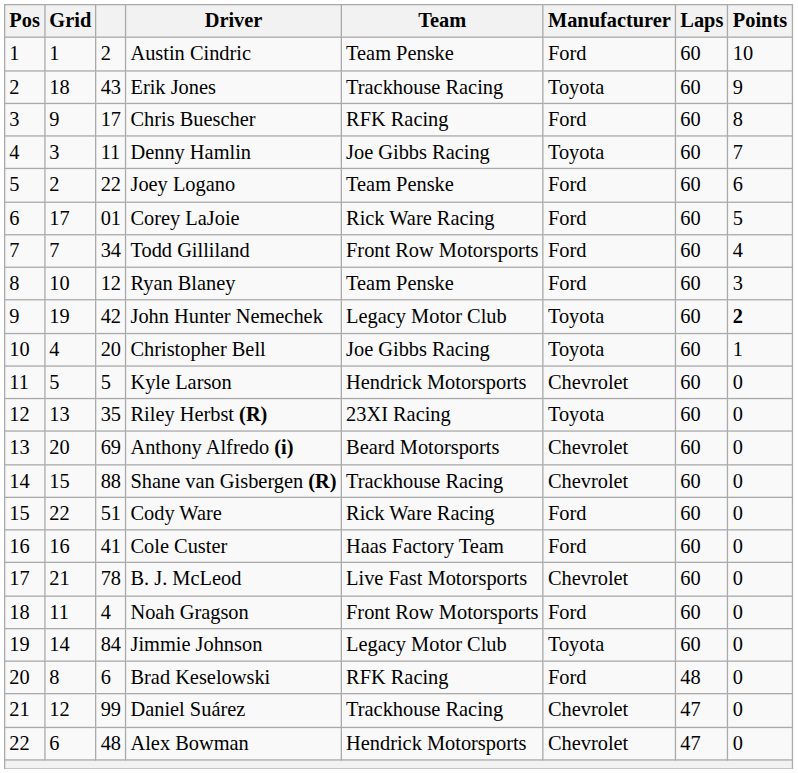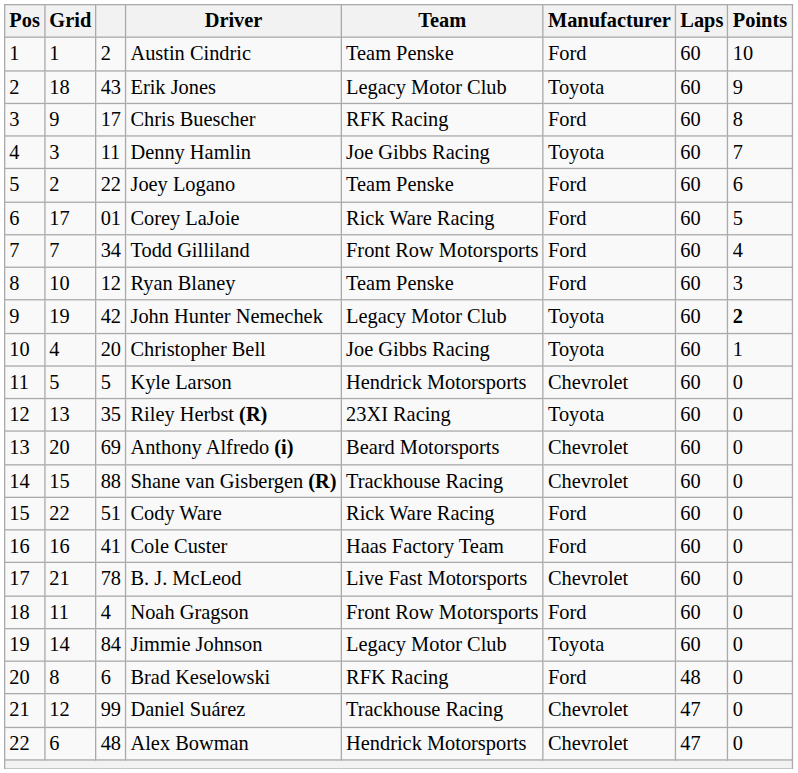(425, 86) Trackhouse Racing -> (426, 86) Legacy Motor Club
